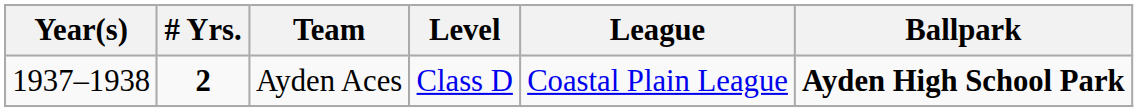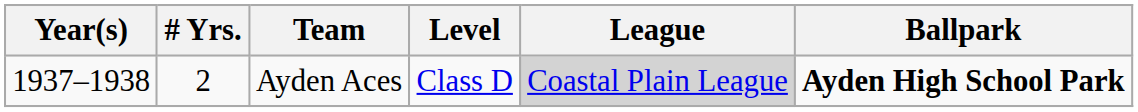(203, 80) bold -> (203, 80) normal
(658, 80) no background -> (658, 80) lightgrey background
